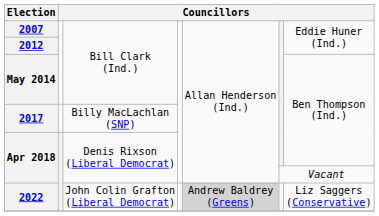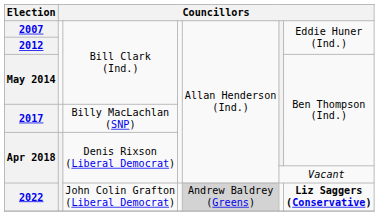(329, 197) normal -> (329, 197) bold
